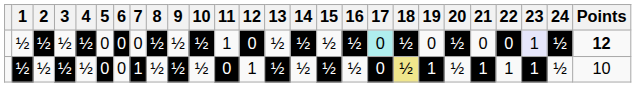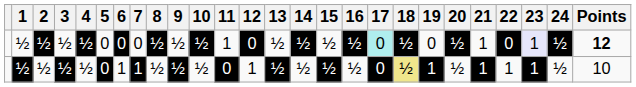(483, 43) 0 -> (483, 43) 1
(121, 69) 0 -> (121, 69) 1
